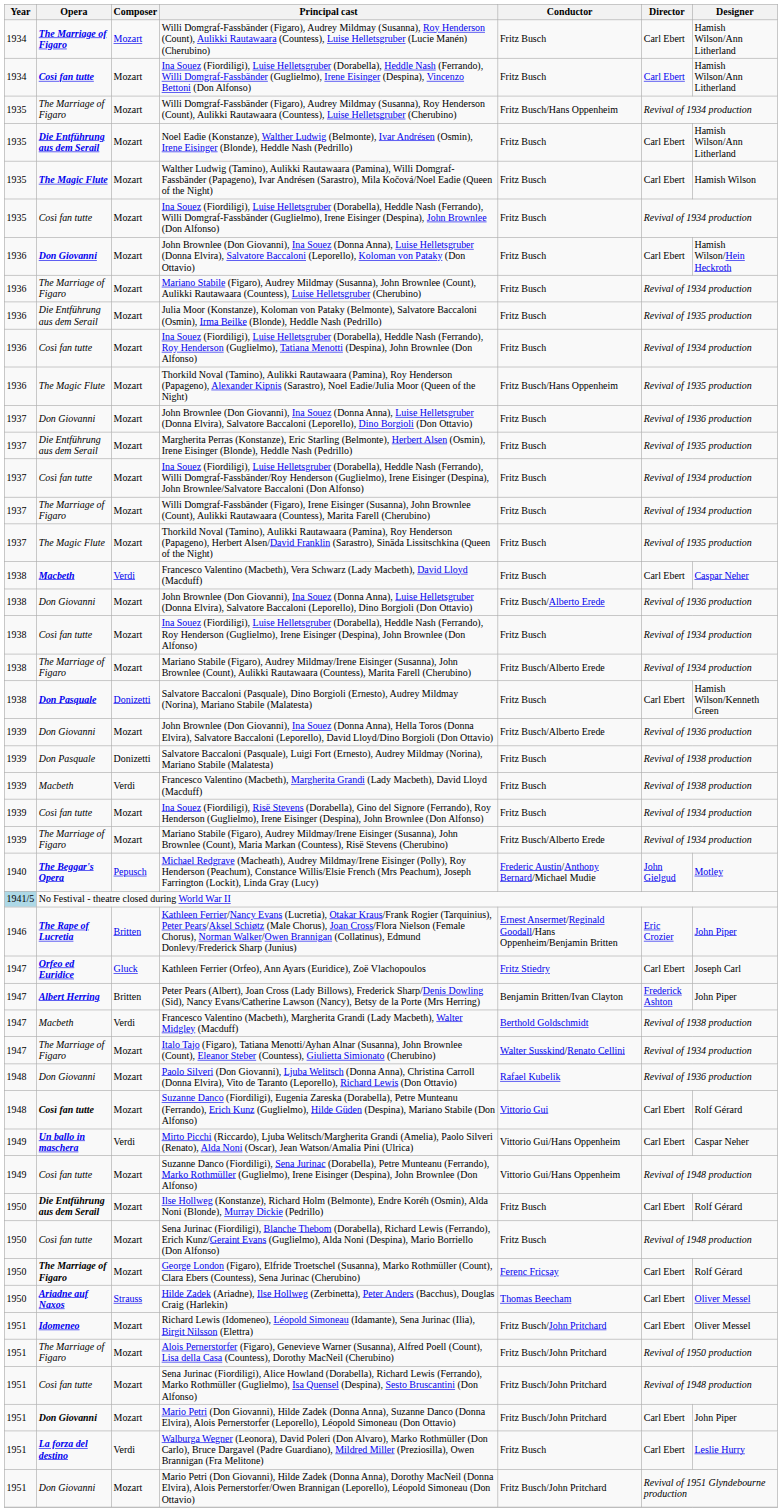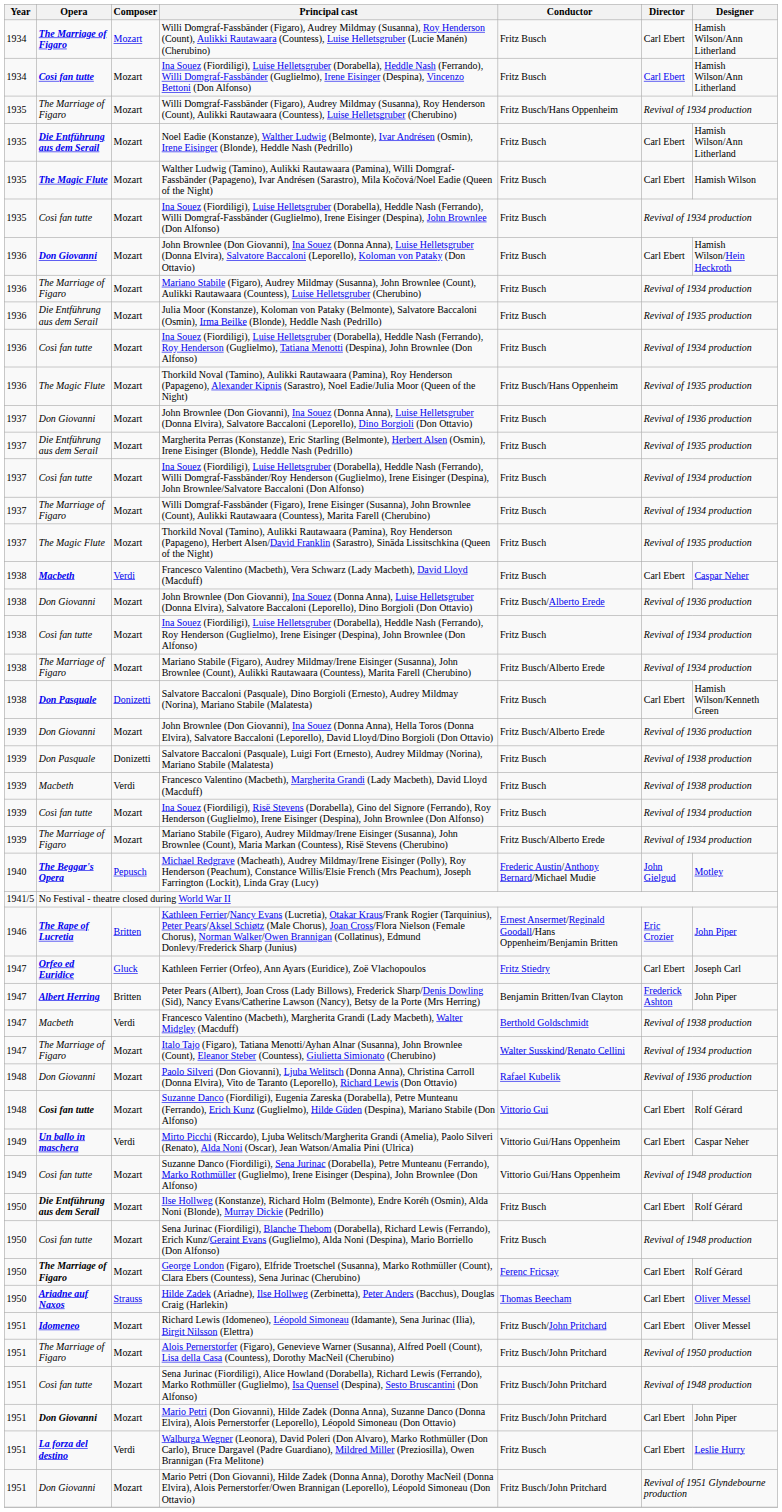(20, 899) lightblue background -> (20, 899) no background
